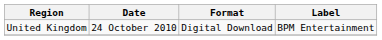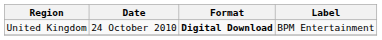(227, 28) normal -> (227, 28) bold
